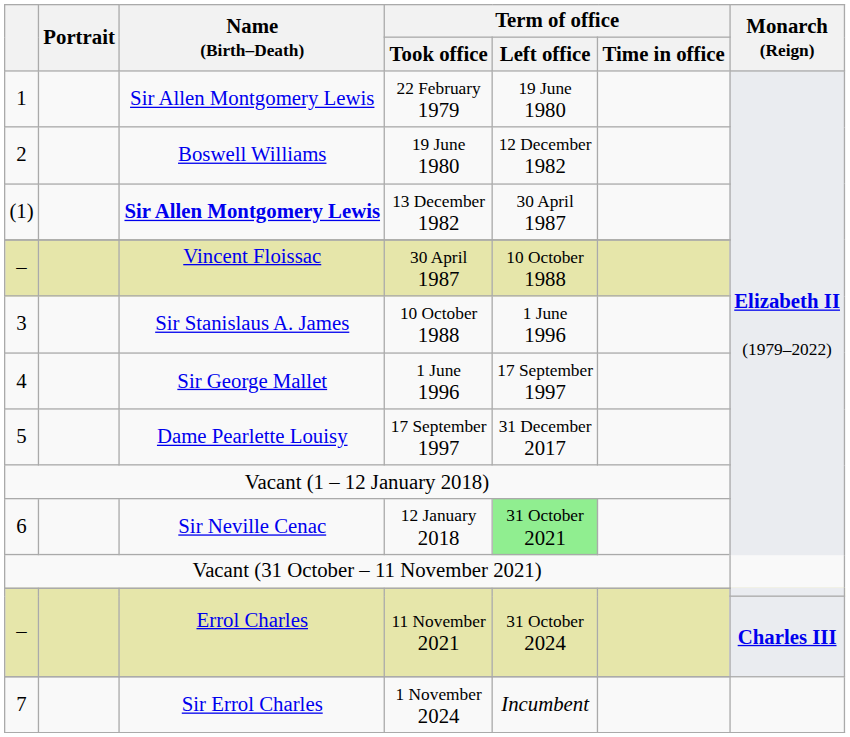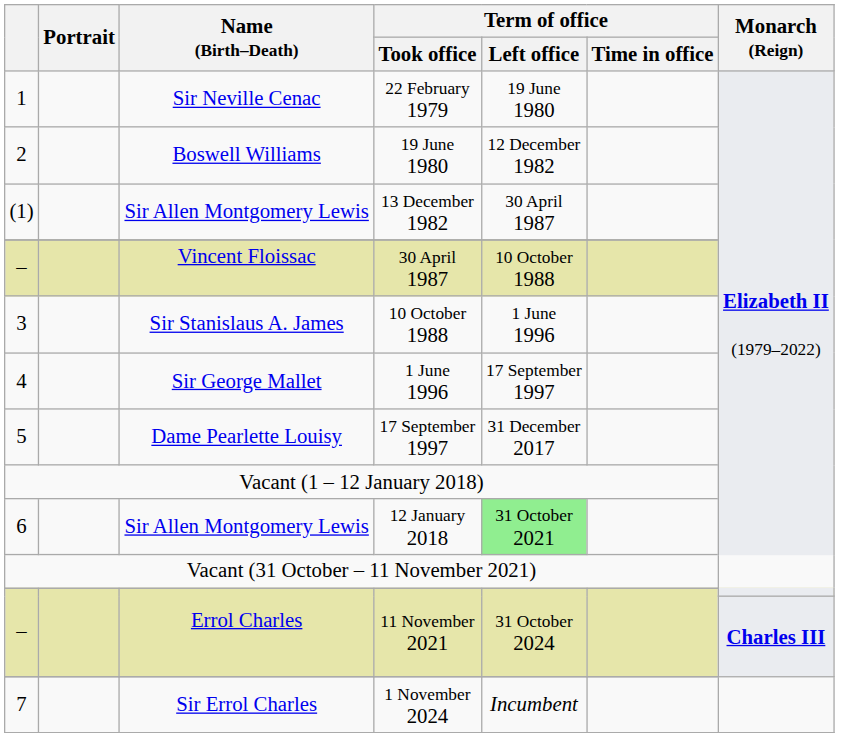(252, 98) Sir Allen Montgomery Lewis -> (247, 98) Sir Neville Cenac
(252, 211) bold -> (247, 211) normal
(252, 526) Sir Neville Cenac -> (247, 526) Sir Allen Montgomery Lewis
